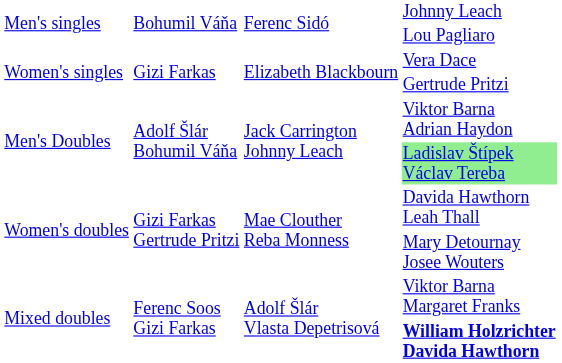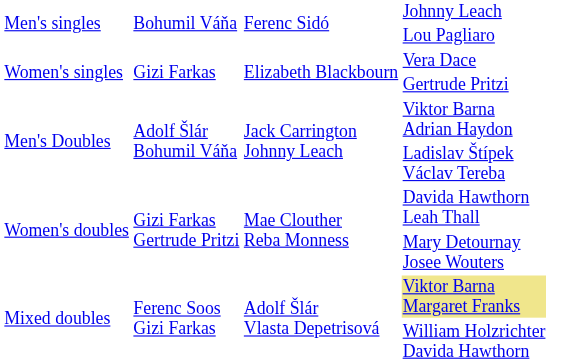(458, 163) lightgreen background -> (458, 163) no background
(461, 296) no background -> (461, 296) khaki background
(479, 340) bold -> (474, 340) normal
